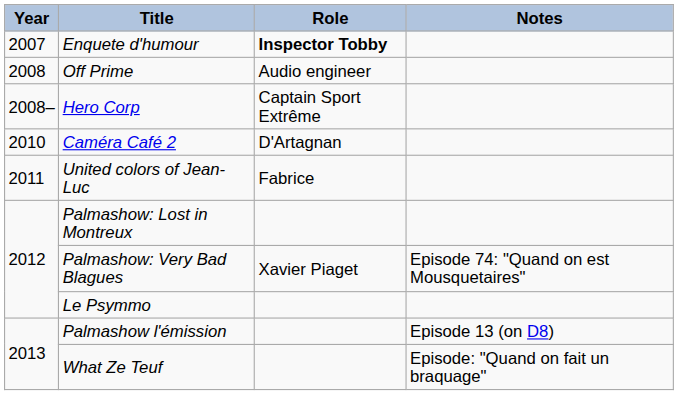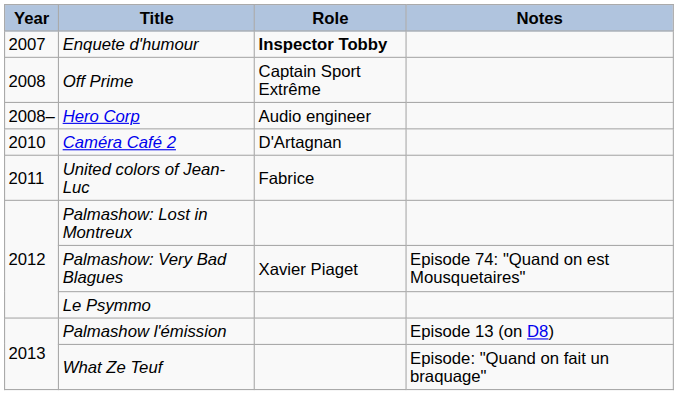(315, 71) Audio engineer -> (310, 80) Captain Sport Extrême
(310, 107) Captain Sport Extrême -> (315, 116) Audio engineer
